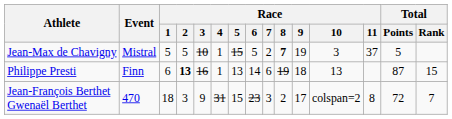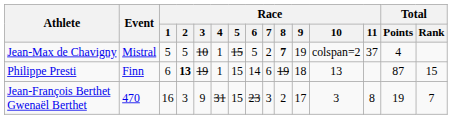(336, 52) 3 -> (336, 52) colspan=2
(398, 52) 5 -> (398, 52) 4
(202, 72) 16 -> (202, 72) 19
(237, 72) 13 -> (237, 72) 15
(168, 98) 18 -> (168, 98) 16
(336, 98) colspan=2 -> (336, 98) 3
(398, 98) 72 -> (398, 98) 19
